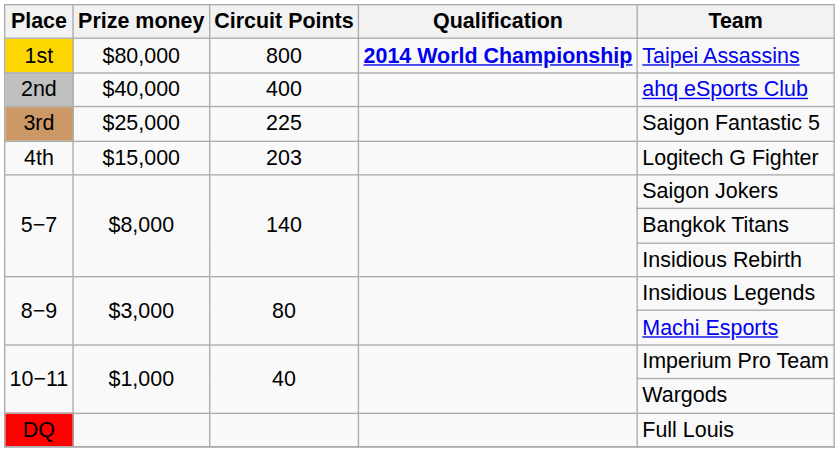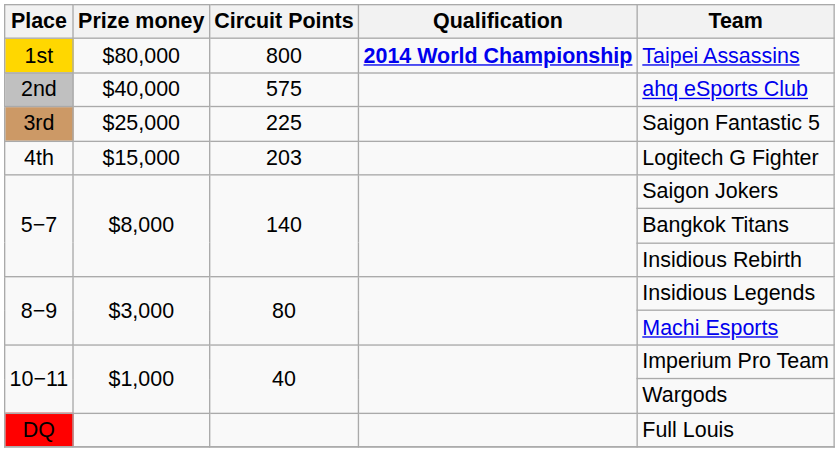(284, 89) 400 -> (284, 89) 575
